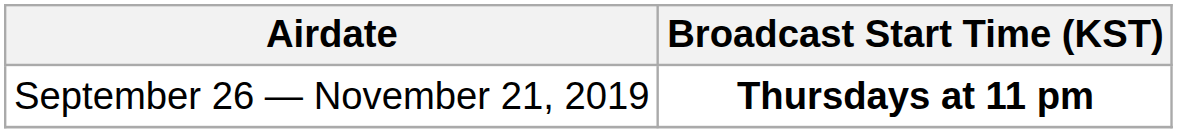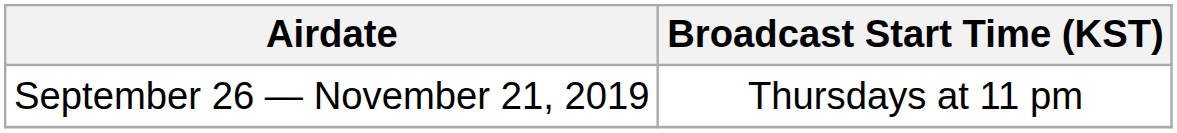(915, 95) bold -> (915, 95) normal
